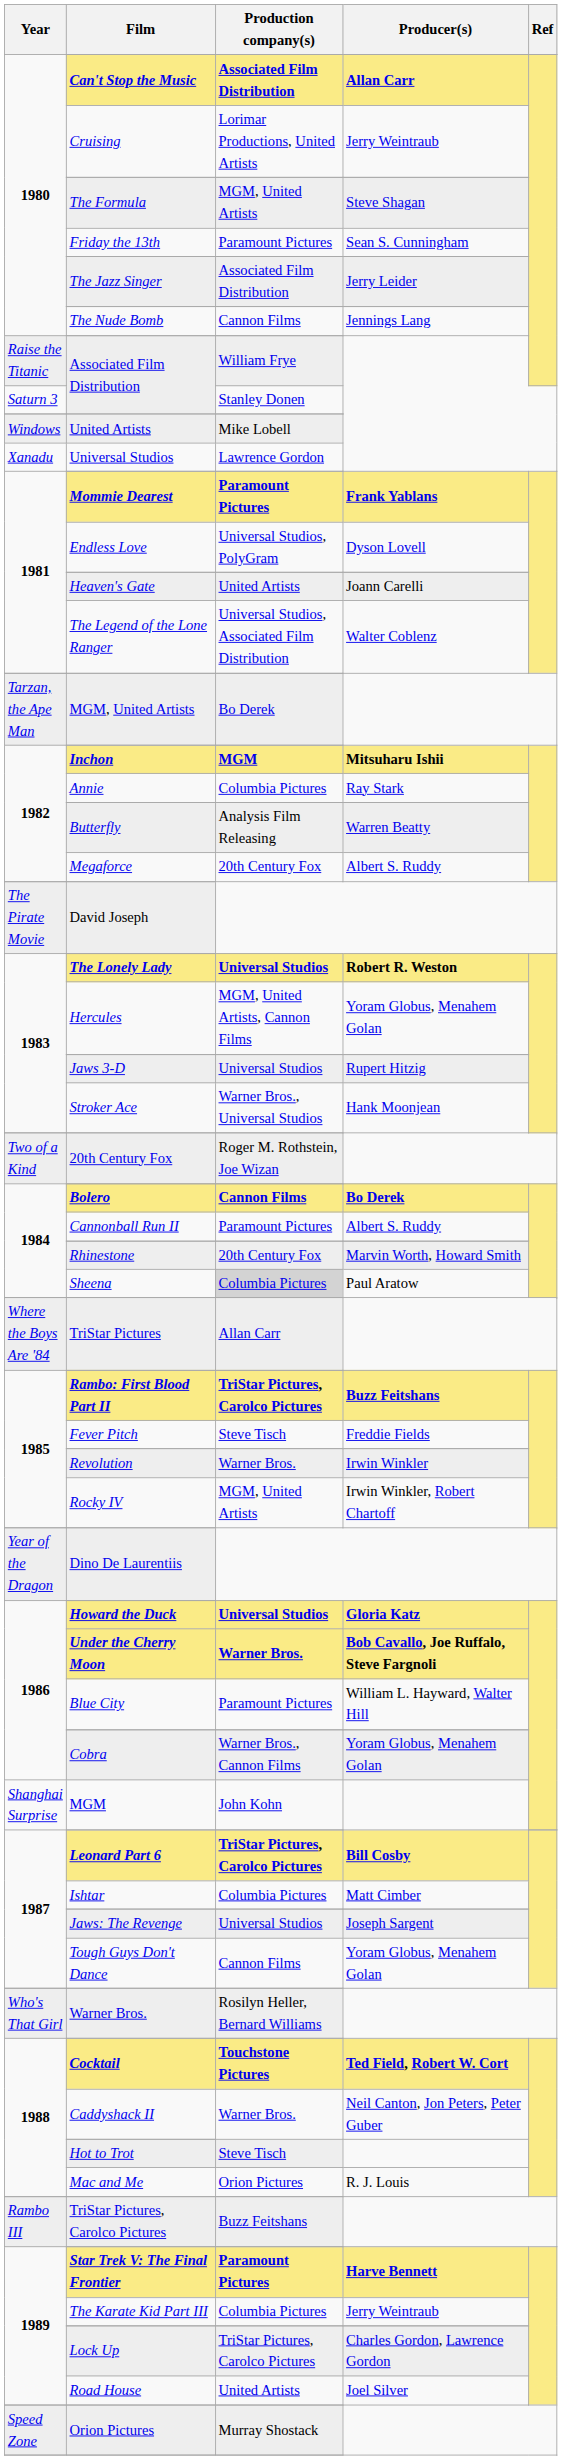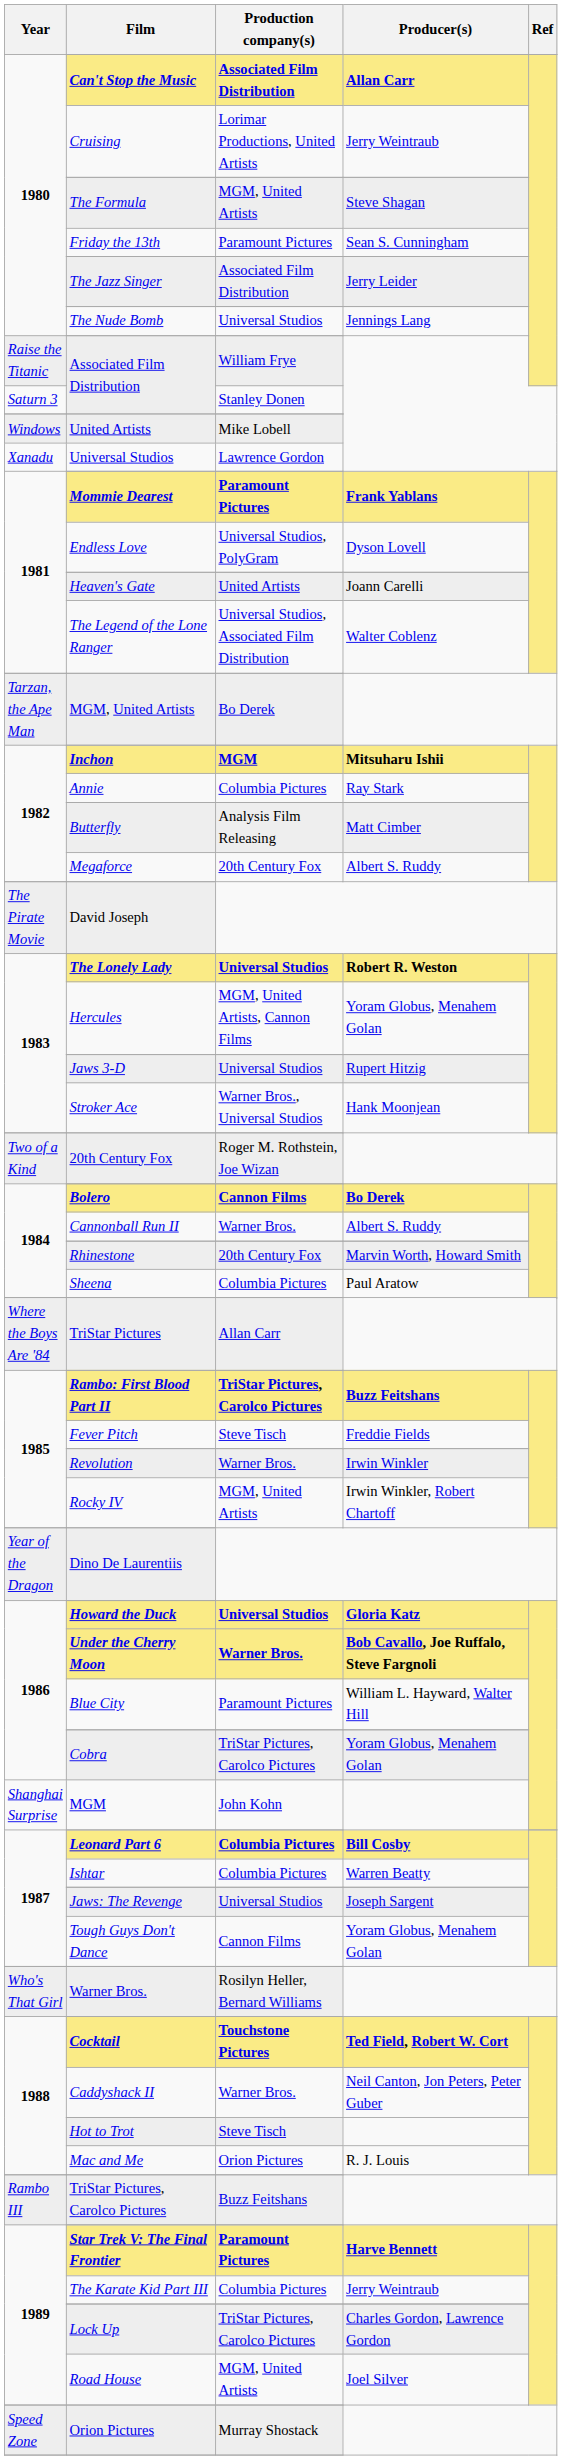(260, 321) Cannon Films -> (270, 321) Universal Studios
(388, 827) Warren Beatty -> (383, 827) Matt Cimber
(275, 1226) Paramount Pictures -> (257, 1226) Warner Bros.
(273, 1283) lightgrey background -> (273, 1283) no background
(260, 1754) Warner Bros., Cannon Films -> (267, 1754) TriStar Pictures, Carolco Pictures
(270, 1855) TriStar Pictures, Carolco Pictures -> (276, 1844) Columbia Pictures
(383, 1894) Matt Cimber -> (388, 1873) Warren Beatty
(259, 2390) United Artists -> (260, 2379) MGM, United Artists
